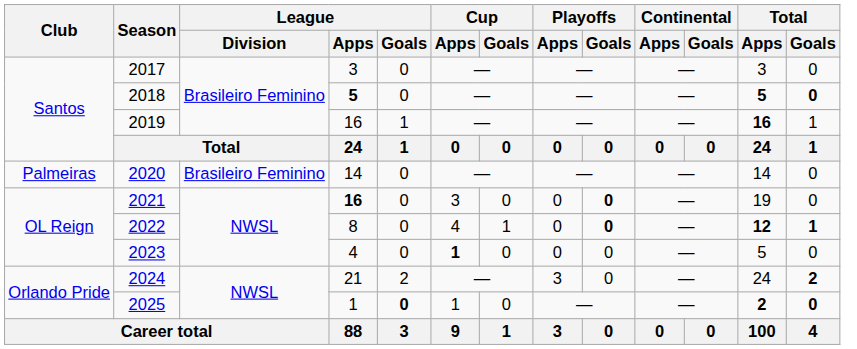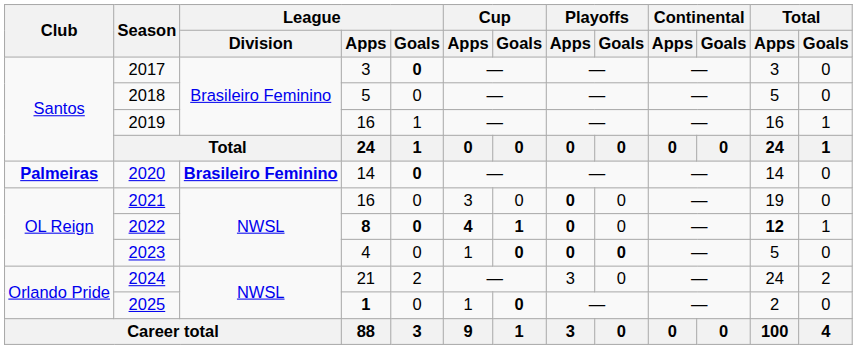(404, 69) normal -> (417, 69) bold
(353, 95) bold -> (366, 95) normal
(762, 95) bold -> (775, 95) normal
(813, 95) bold -> (826, 95) normal
(762, 122) bold -> (775, 122) normal
(59, 174) normal -> (59, 174) bold
(254, 174) normal -> (261, 174) bold
(404, 174) normal -> (417, 174) bold
(353, 200) bold -> (366, 200) normal
(557, 200) normal -> (570, 200) bold
(609, 200) bold -> (621, 200) normal
(353, 226) normal -> (366, 226) bold
(404, 226) normal -> (417, 226) bold
(455, 226) normal -> (468, 226) bold
(506, 226) normal -> (519, 226) bold
(557, 226) normal -> (570, 226) bold
(609, 226) bold -> (621, 226) normal
(813, 226) bold -> (826, 226) normal
(455, 252) bold -> (468, 252) normal
(506, 252) normal -> (519, 252) bold
(557, 252) normal -> (570, 252) bold
(609, 252) normal -> (621, 252) bold
(813, 278) bold -> (826, 278) normal
(353, 305) normal -> (366, 305) bold
(404, 305) bold -> (417, 305) normal
(506, 305) normal -> (519, 305) bold
(762, 305) bold -> (775, 305) normal
(813, 305) bold -> (826, 305) normal
